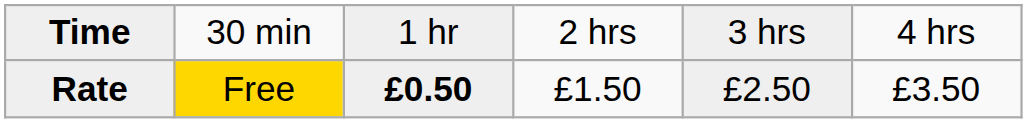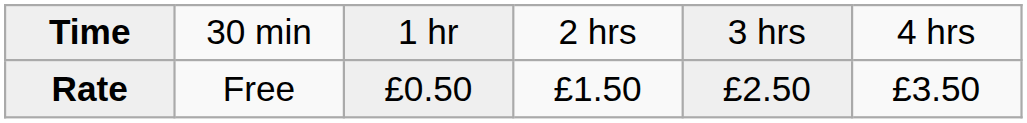(259, 88) gold background -> (259, 88) no background
(428, 88) bold -> (428, 88) normal
